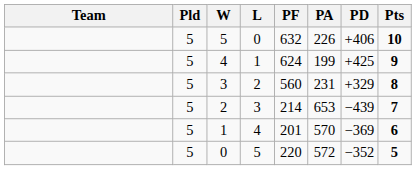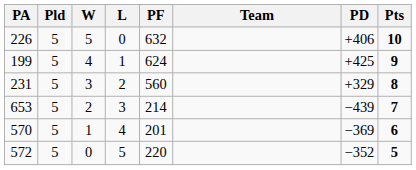columns swapped: (89, 15) <-> (324, 15)
